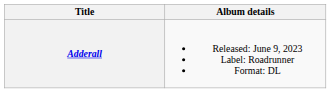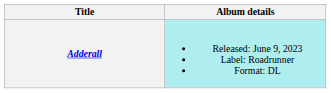(245, 59) no background -> (245, 59) paleturquoise background
